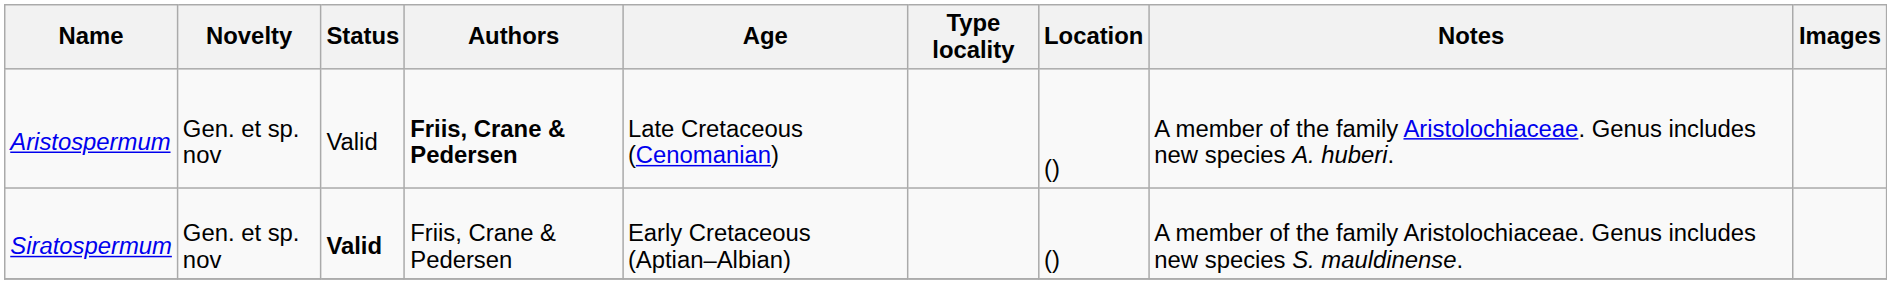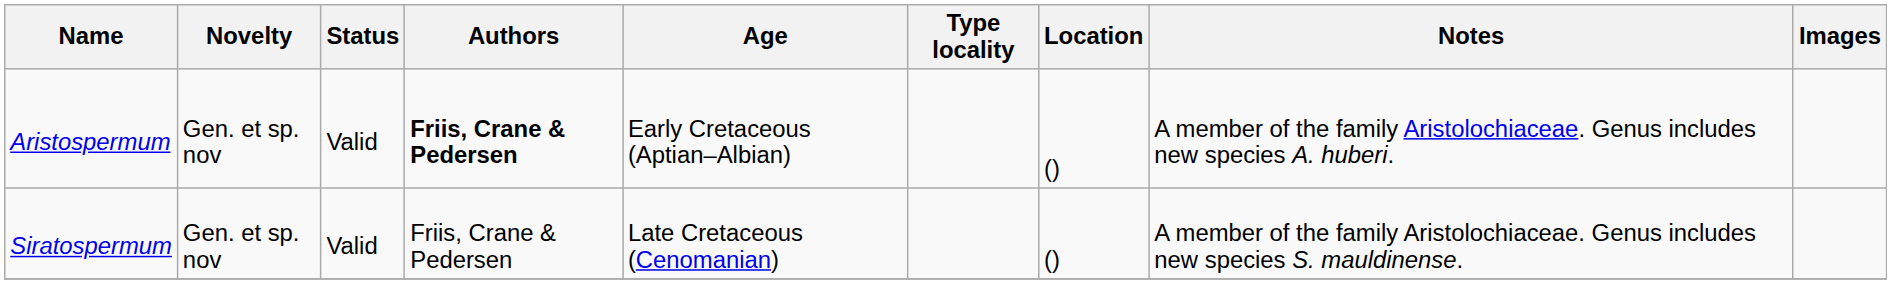(715, 141) Late Cretaceous (Cenomanian) -> (719, 141) Early Cretaceous (Aptian–Albian)
(354, 246) bold -> (352, 246) normal
(719, 246) Early Cretaceous (Aptian–Albian) -> (715, 246) Late Cretaceous (Cenomanian)
